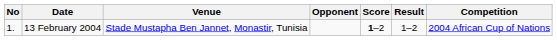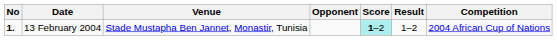(11, 27) normal -> (11, 27) bold
(376, 27) no background -> (376, 27) paleturquoise background
